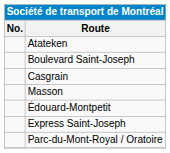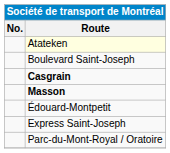(48, 44) no background -> (48, 44) lightyellow background
(48, 76) normal -> (49, 76) bold
(45, 92) normal -> (46, 92) bold
